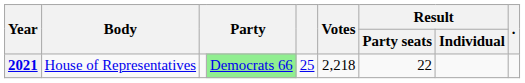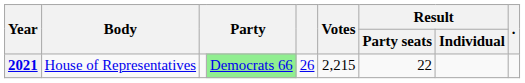(307, 66) 25 -> (307, 66) 26
(339, 66) 2,218 -> (339, 66) 2,215
